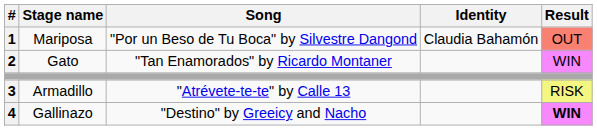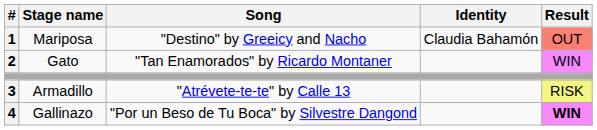(263, 38) "Por un Beso de Tu Boca" by Silvestre Dangond -> (263, 38) "Destino" by Greeicy and Nacho
(263, 113) "Destino" by Greeicy and Nacho -> (263, 113) "Por un Beso de Tu Boca" by Silvestre Dangond
